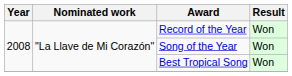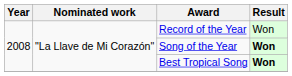(263, 46) normal -> (264, 46) bold
(263, 63) normal -> (264, 63) bold
